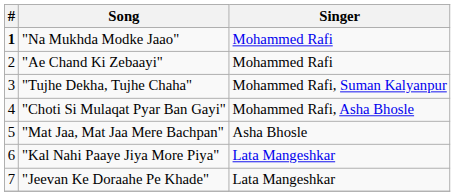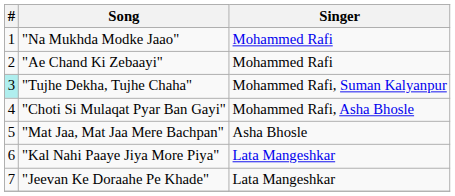(12, 39) bold -> (12, 39) normal
(12, 86) no background -> (12, 86) paleturquoise background
